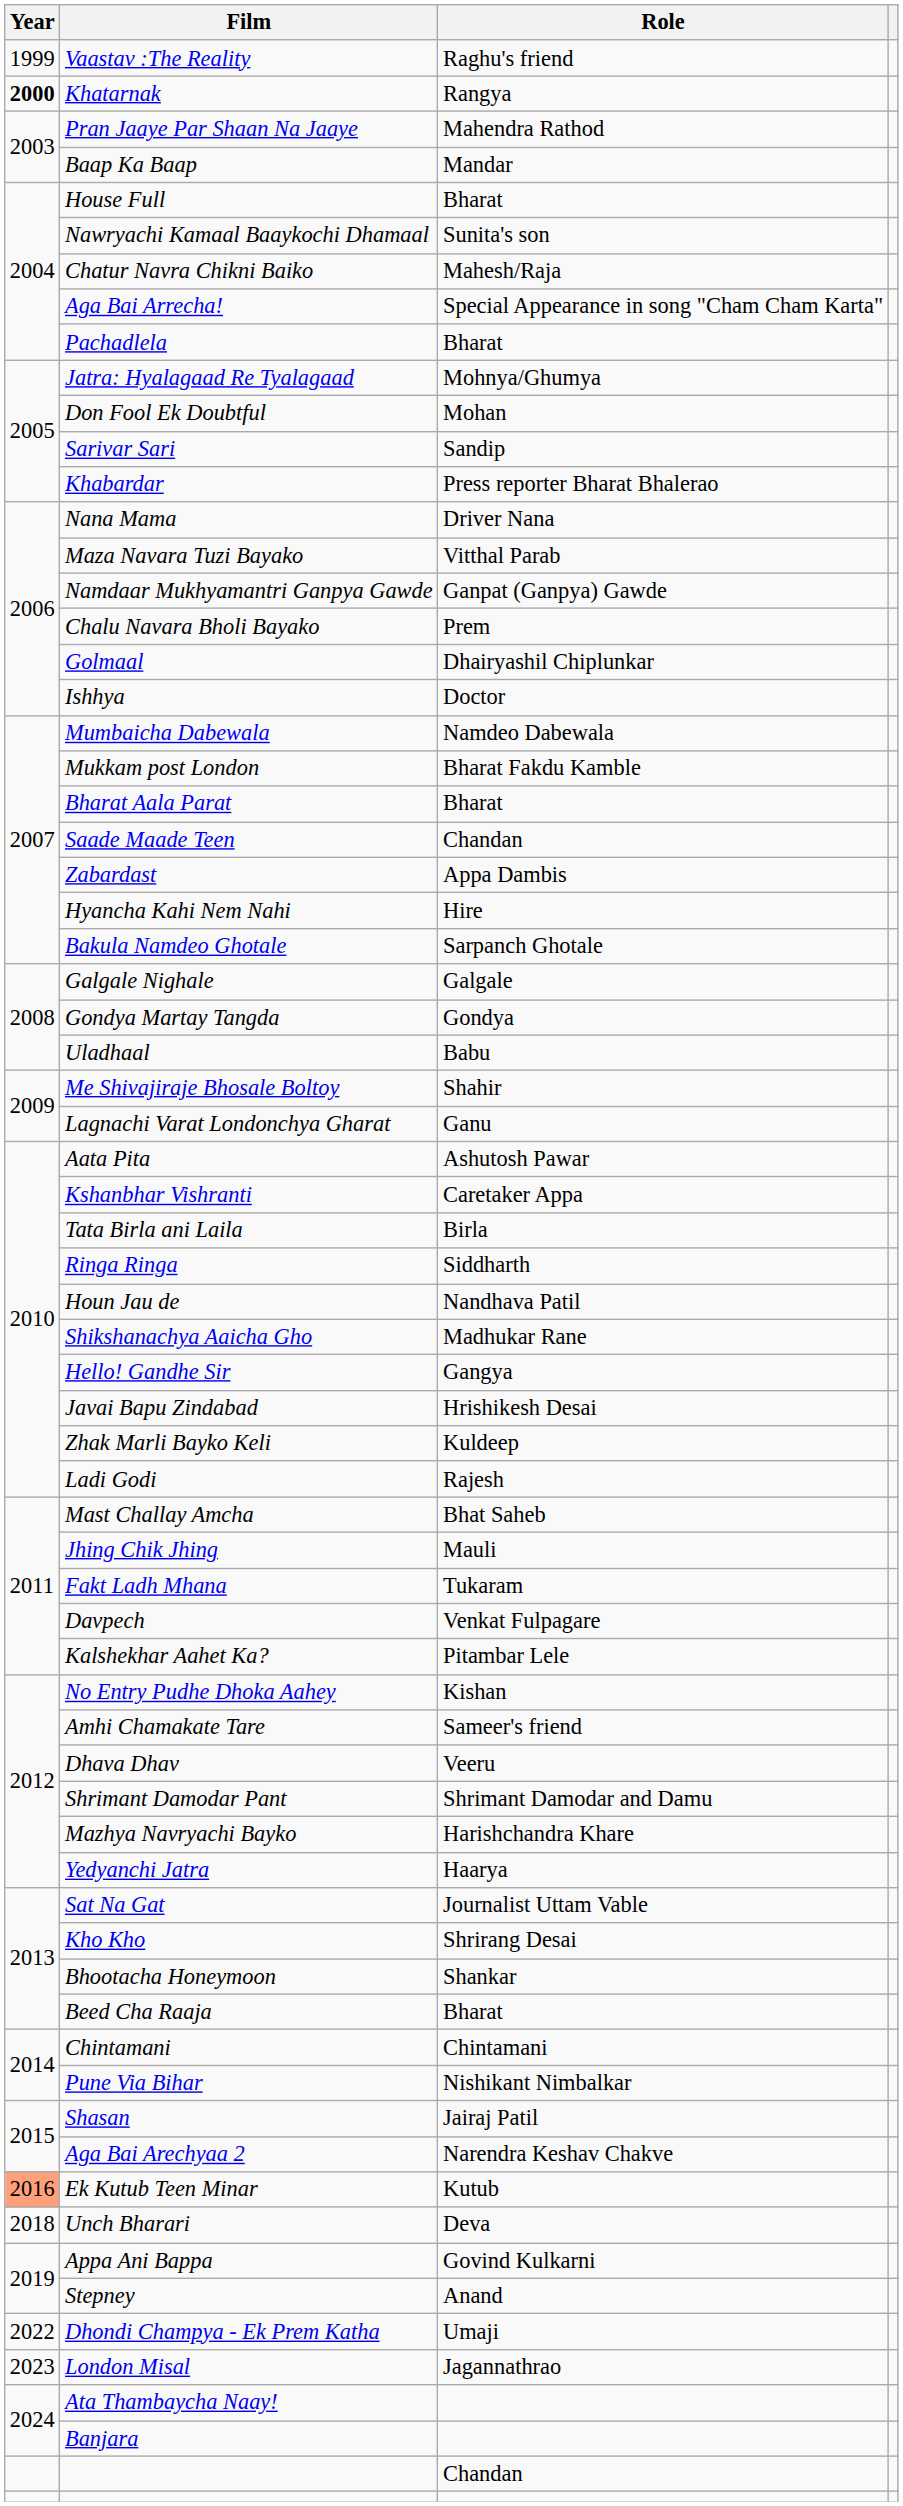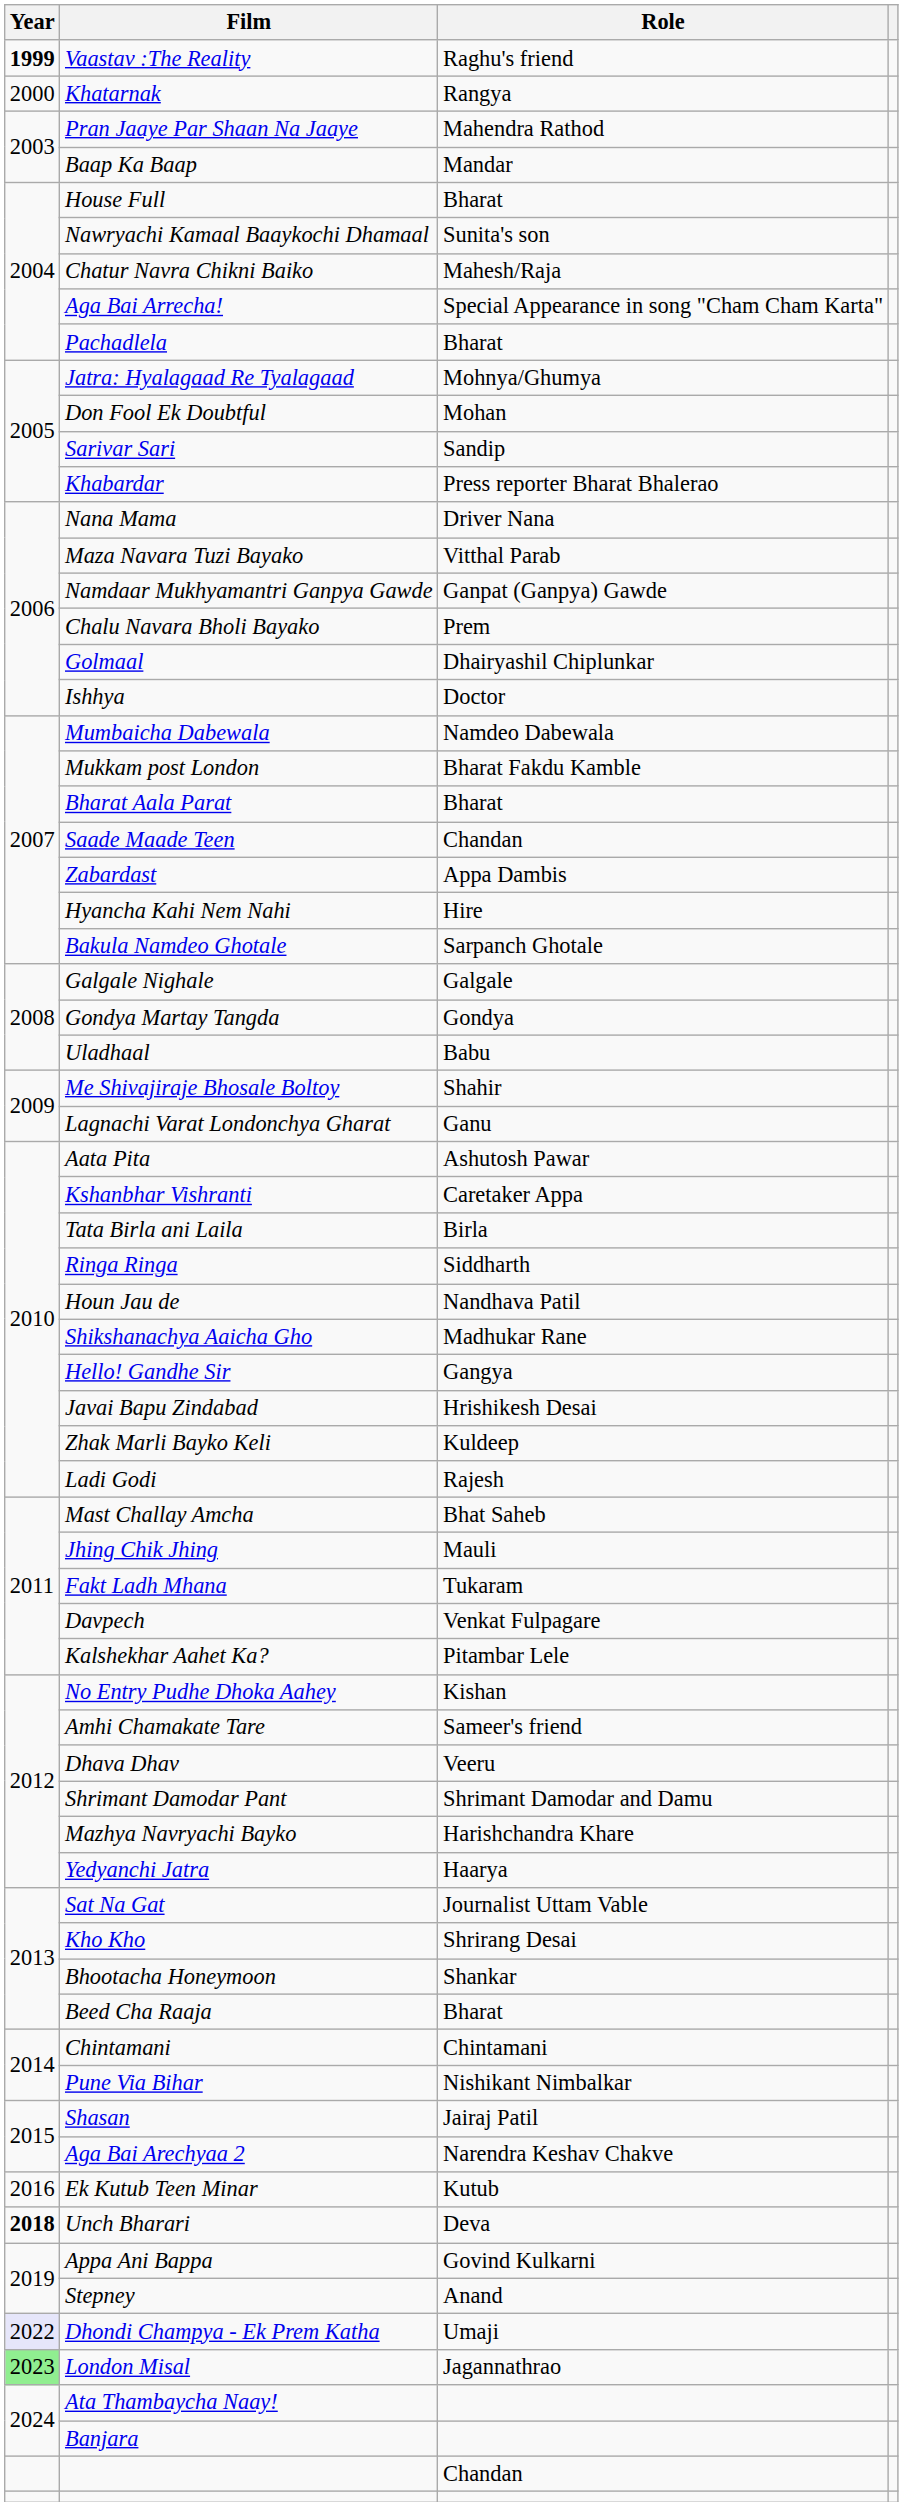(32, 57) normal -> (32, 57) bold
(32, 93) bold -> (32, 93) normal
(32, 2189) lightsalmon background -> (32, 2189) no background
(32, 2224) normal -> (32, 2224) bold
(32, 2331) no background -> (32, 2331) lavender background
(32, 2366) no background -> (32, 2366) lightgreen background
